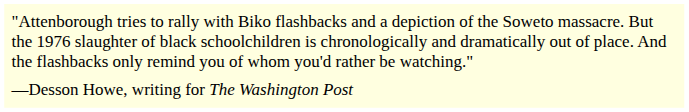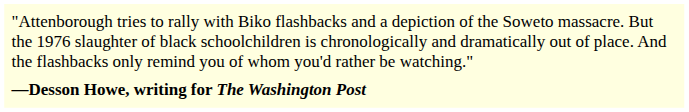(182, 90) normal -> (189, 90) bold
